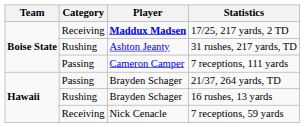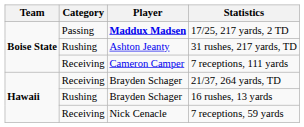(83, 30) Receiving -> (78, 30) Passing
(78, 63) Passing -> (83, 63) Receiving
(78, 80) Passing -> (83, 80) Receiving
